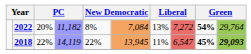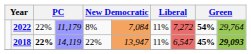(45, 27) 20% -> (43, 27) 22%
(69, 27) 11,182 -> (69, 27) 11,179
(161, 27) 13% -> (161, 27) 11%
(45, 42) normal -> (44, 42) bold
(136, 42) 13,945 -> (136, 42) 13,947
